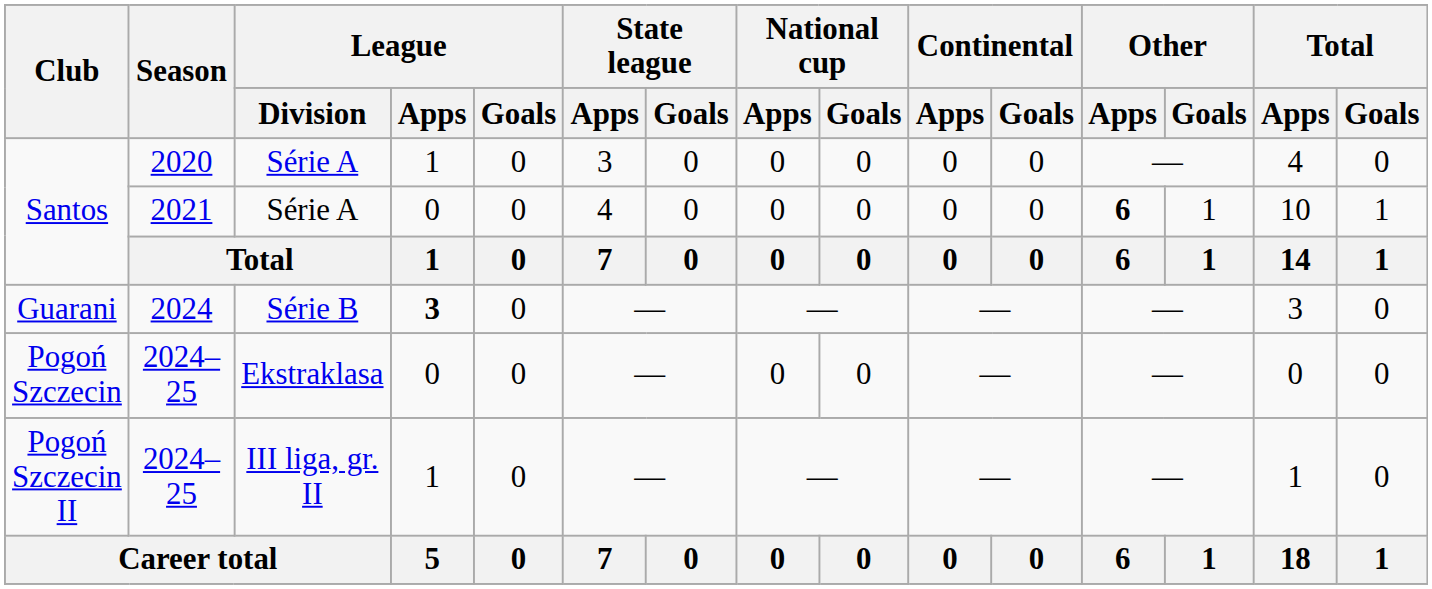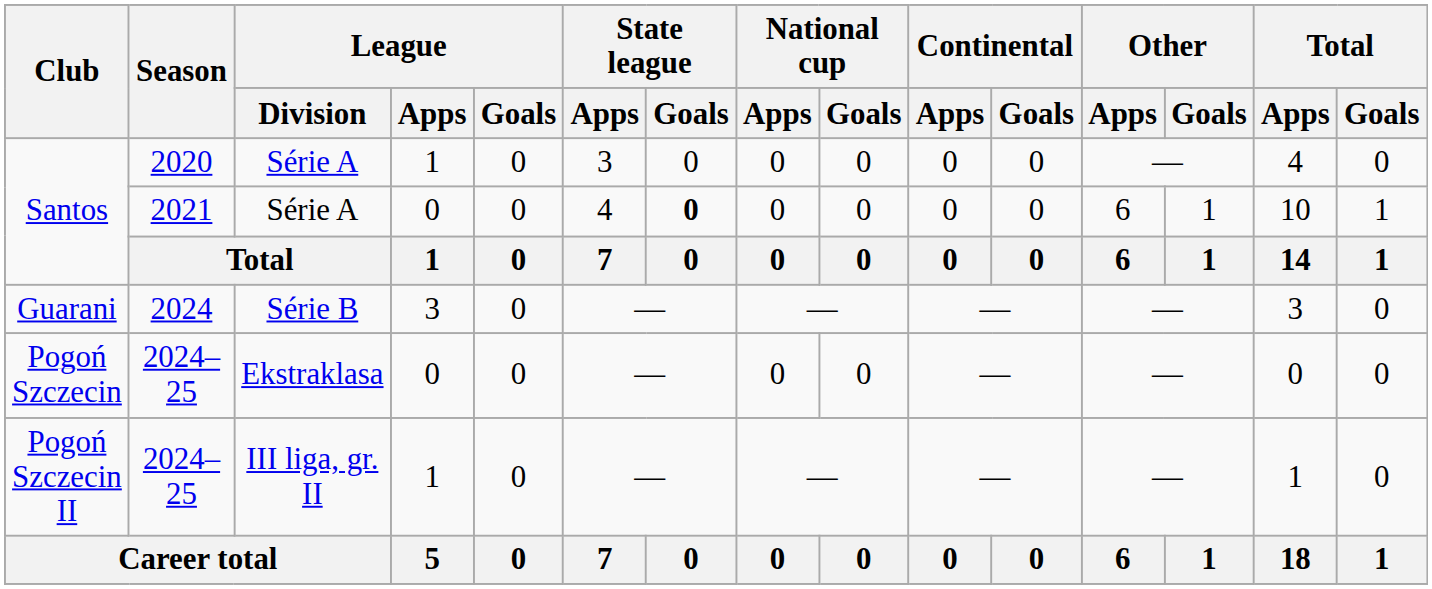(691, 210) normal -> (691, 210) bold
(1123, 210) bold -> (1123, 210) normal
(432, 308) bold -> (432, 308) normal
